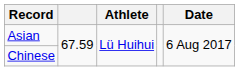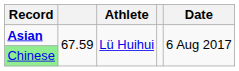(24, 35) normal -> (25, 35) bold
(31, 55) no background -> (31, 55) lightgreen background
